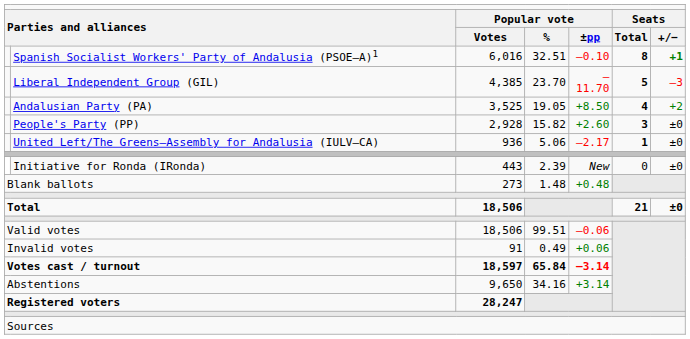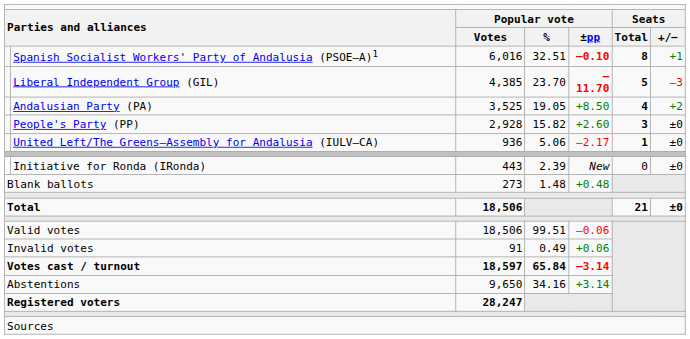(593, 56) normal -> (593, 56) bold
(676, 56) bold -> (676, 56) normal
(593, 82) normal -> (593, 82) bold
